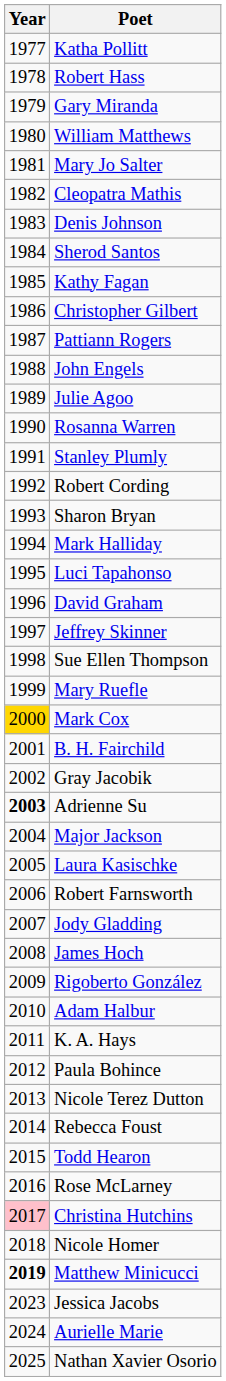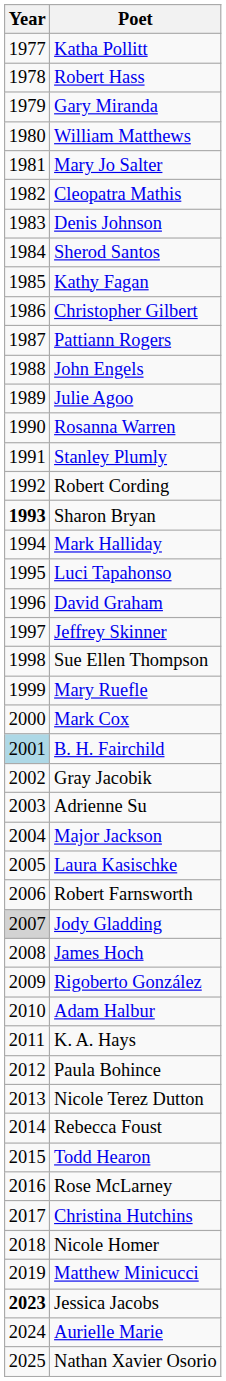(27, 515) normal -> (27, 515) bold
(27, 719) gold background -> (27, 719) no background
(27, 748) no background -> (27, 748) lightblue background
(27, 806) bold -> (27, 806) normal
(27, 923) no background -> (27, 923) lightgrey background
(27, 1215) pink background -> (27, 1215) no background
(27, 1273) bold -> (27, 1273) normal
(27, 1303) normal -> (27, 1303) bold
